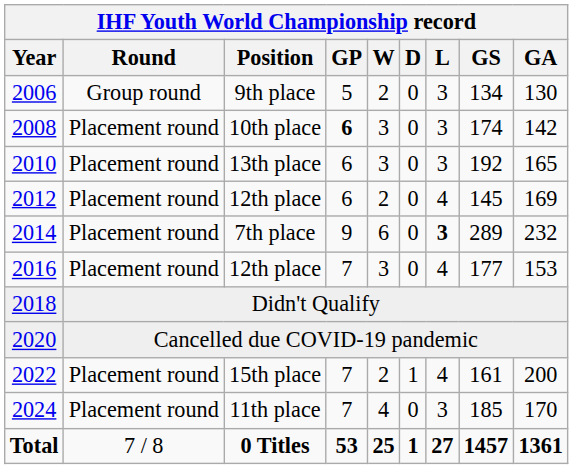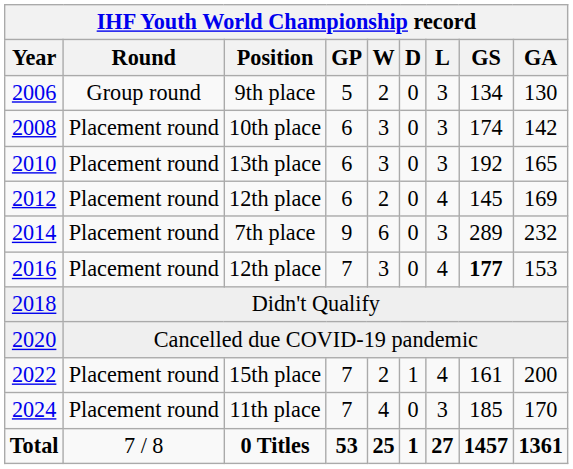(347, 127) bold -> (347, 127) normal
(442, 233) bold -> (442, 233) normal
(486, 269) normal -> (486, 269) bold
